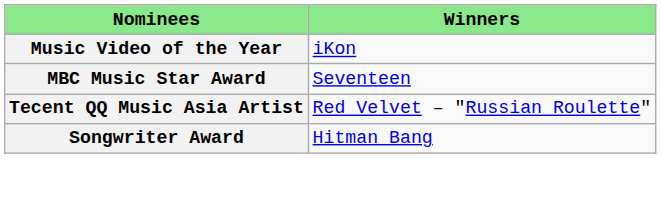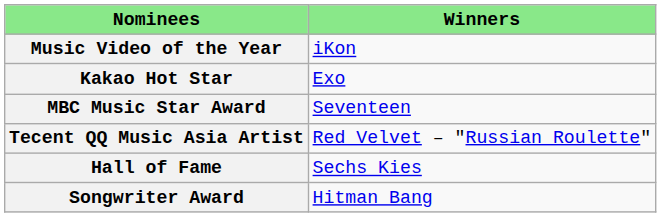+ row: (156, 79)
+ row: (156, 168)
